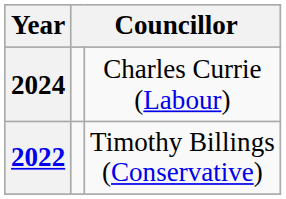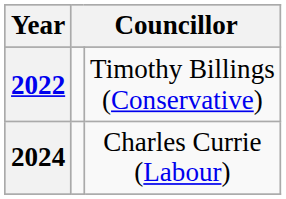rows swapped: (38, 157) <-> (38, 84)
